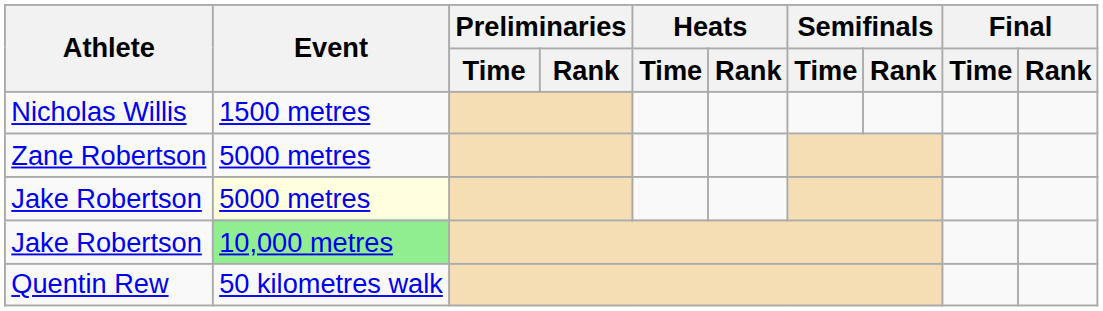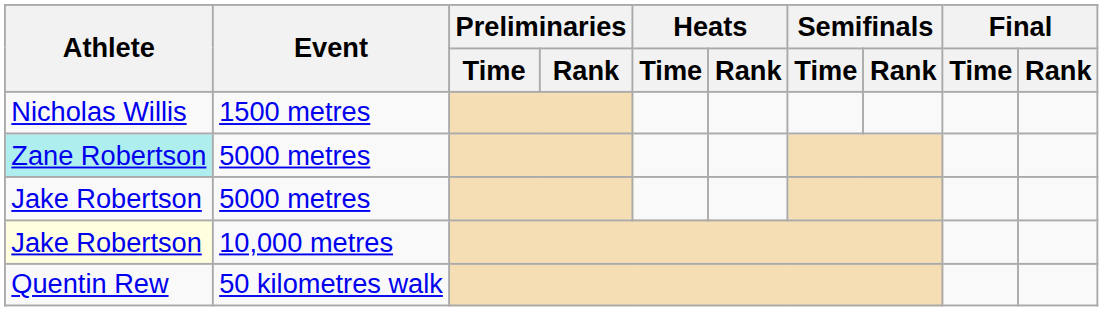(109, 156) no background -> (109, 156) paleturquoise background
(295, 199) lightyellow background -> (295, 199) no background
(107, 242) no background -> (107, 242) lightyellow background
(306, 242) lightgreen background -> (306, 242) no background
